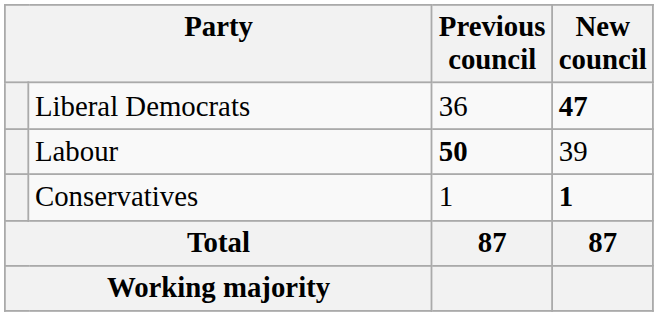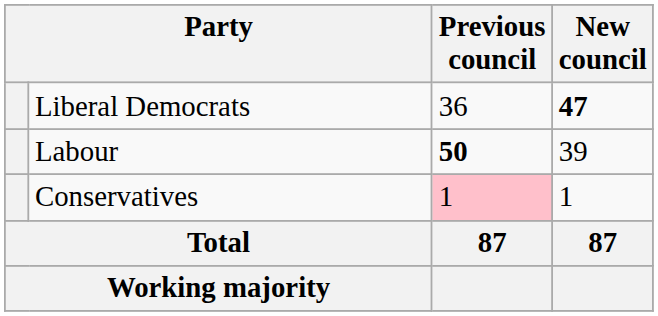(446, 196) no background -> (446, 196) pink background
(566, 196) bold -> (566, 196) normal
